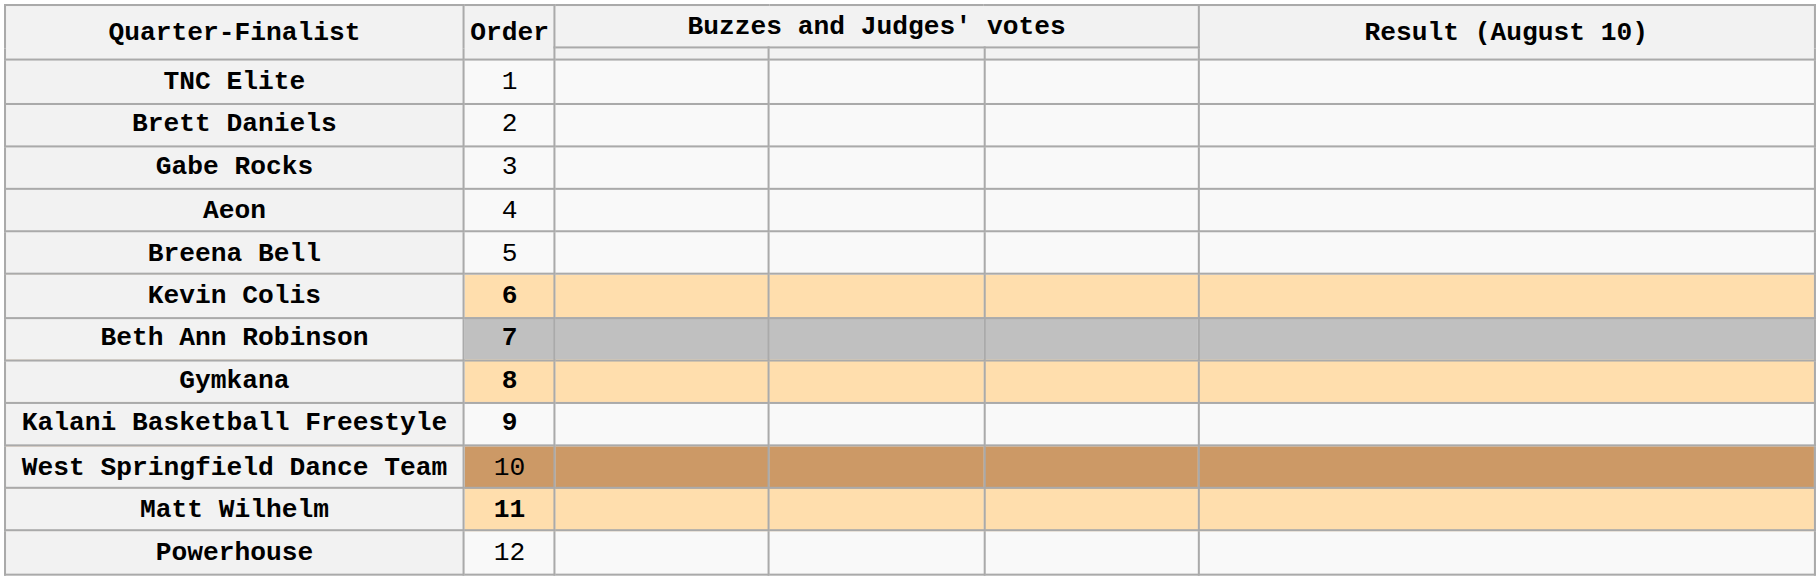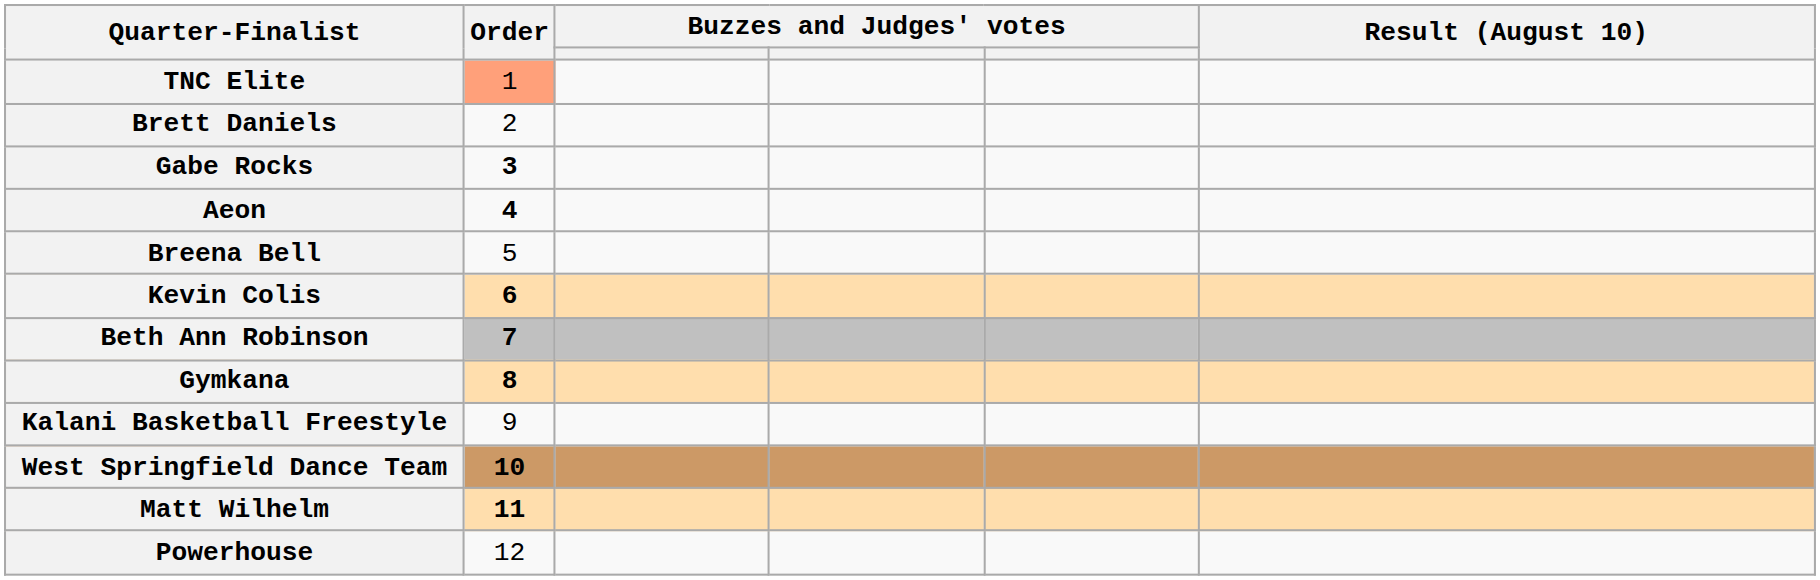(510, 82) no background -> (510, 82) lightsalmon background
(510, 167) normal -> (510, 167) bold
(510, 210) normal -> (510, 210) bold
(510, 424) bold -> (510, 424) normal
(510, 467) normal -> (510, 467) bold
